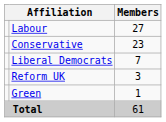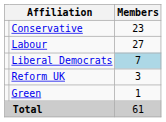rows swapped: (29, 29) <-> (47, 45)
(138, 61) no background -> (138, 61) lightblue background
